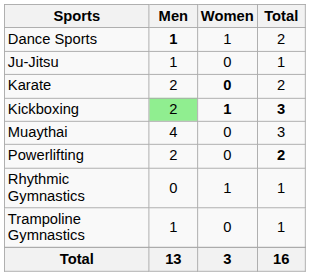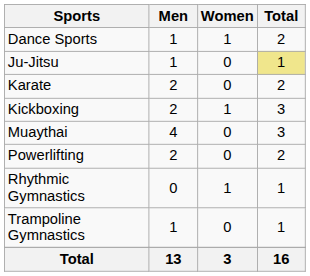(173, 39) bold -> (173, 39) normal
(281, 62) no background -> (281, 62) khaki background
(227, 86) bold -> (227, 86) normal
(173, 109) lightgreen background -> (173, 109) no background
(227, 109) bold -> (227, 109) normal
(281, 109) bold -> (281, 109) normal
(281, 156) bold -> (281, 156) normal
